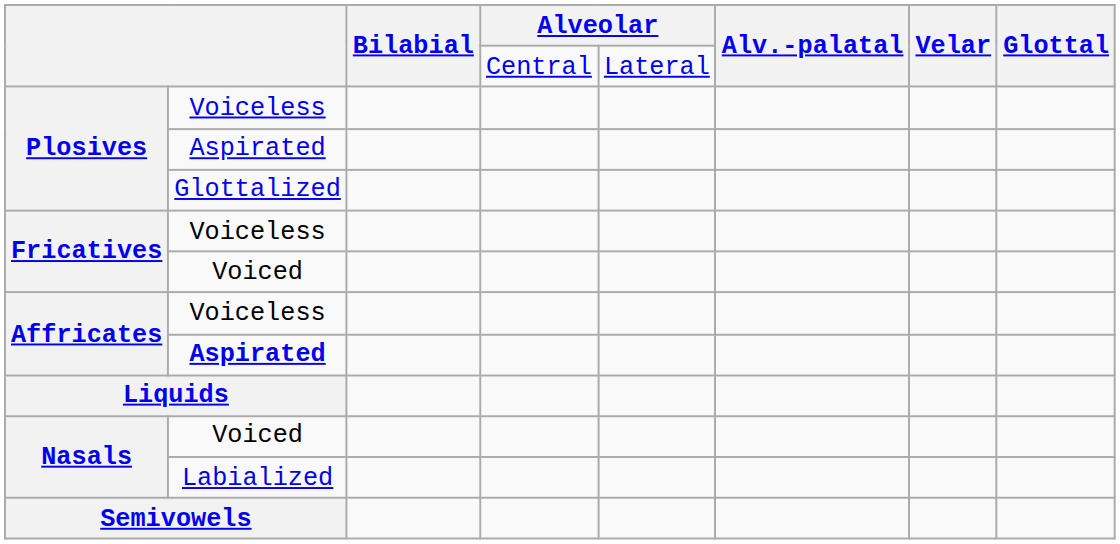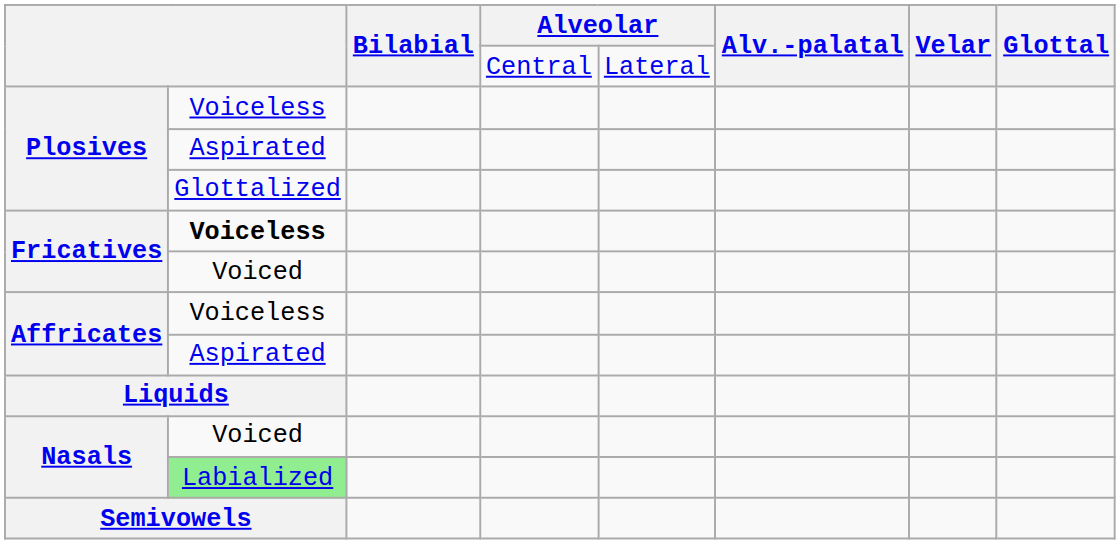(258, 231) normal -> (258, 231) bold
(258, 354) bold -> (258, 354) normal
(258, 478) no background -> (258, 478) lightgreen background
